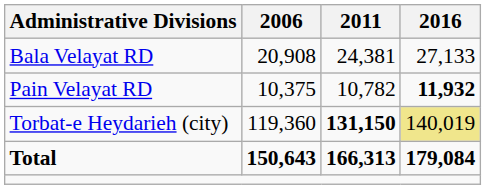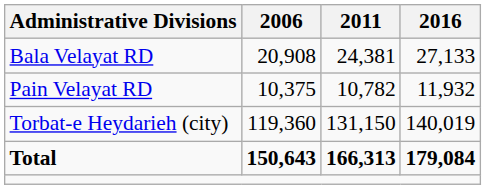(446, 89) bold -> (446, 89) normal
(361, 123) bold -> (361, 123) normal
(440, 123) khaki background -> (440, 123) no background
